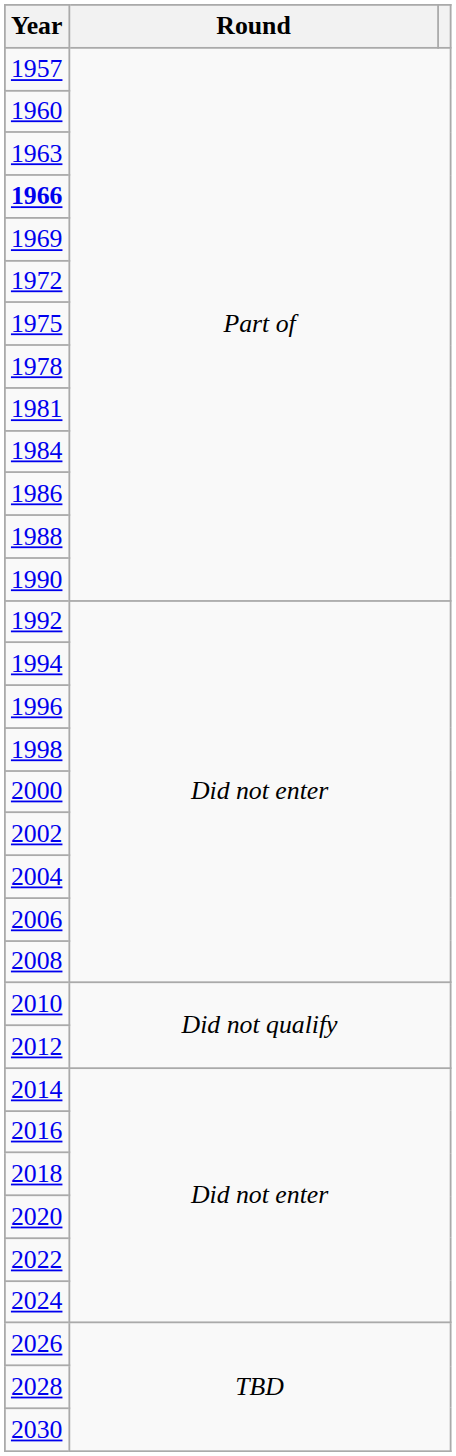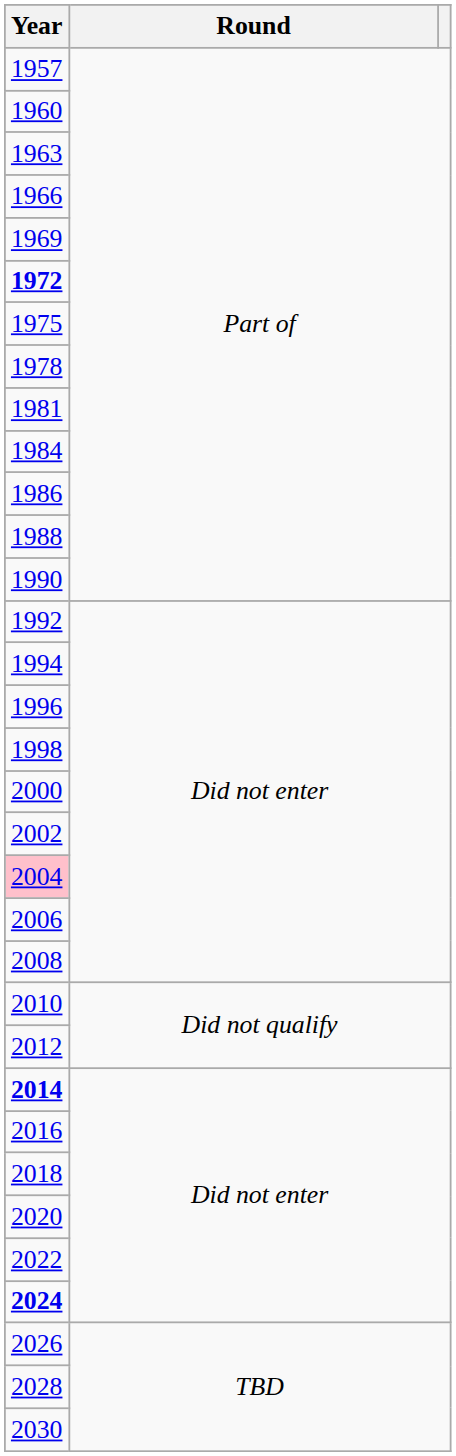(37, 196) bold -> (37, 196) normal
(37, 281) normal -> (37, 281) bold
(37, 876) no background -> (37, 876) pink background
(37, 1088) normal -> (37, 1088) bold
(37, 1301) normal -> (37, 1301) bold
